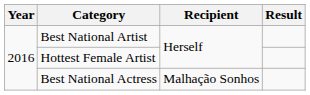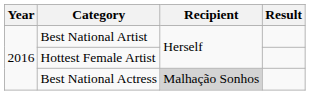(211, 79) no background -> (211, 79) lightgrey background
